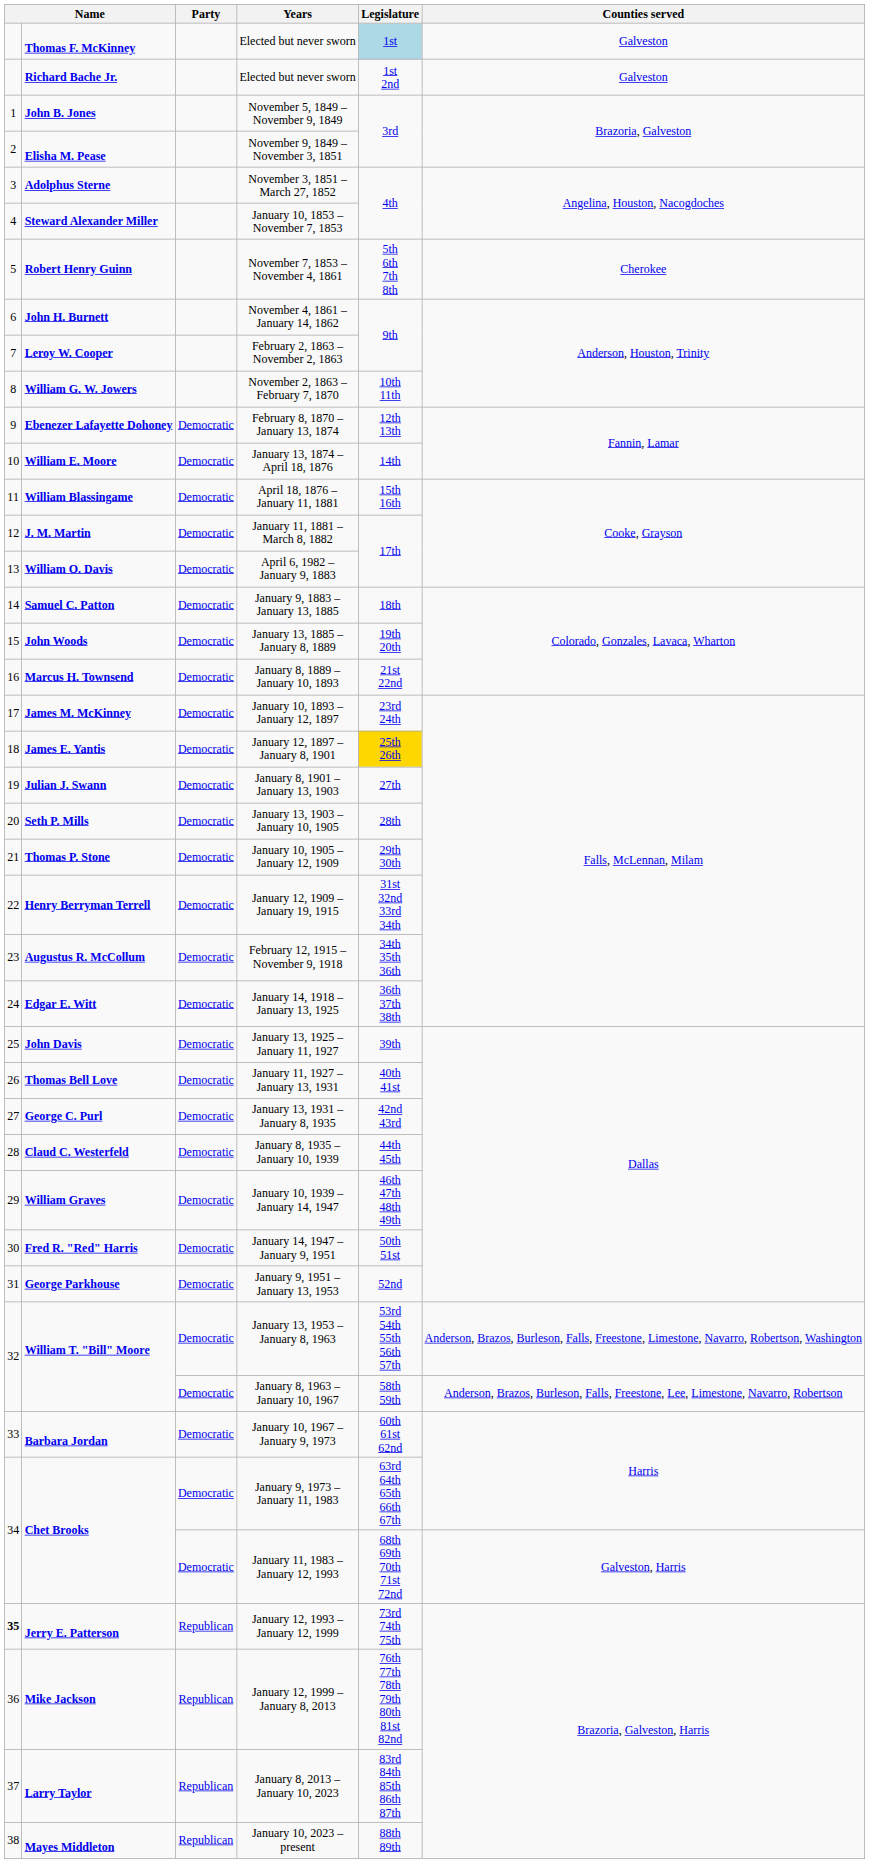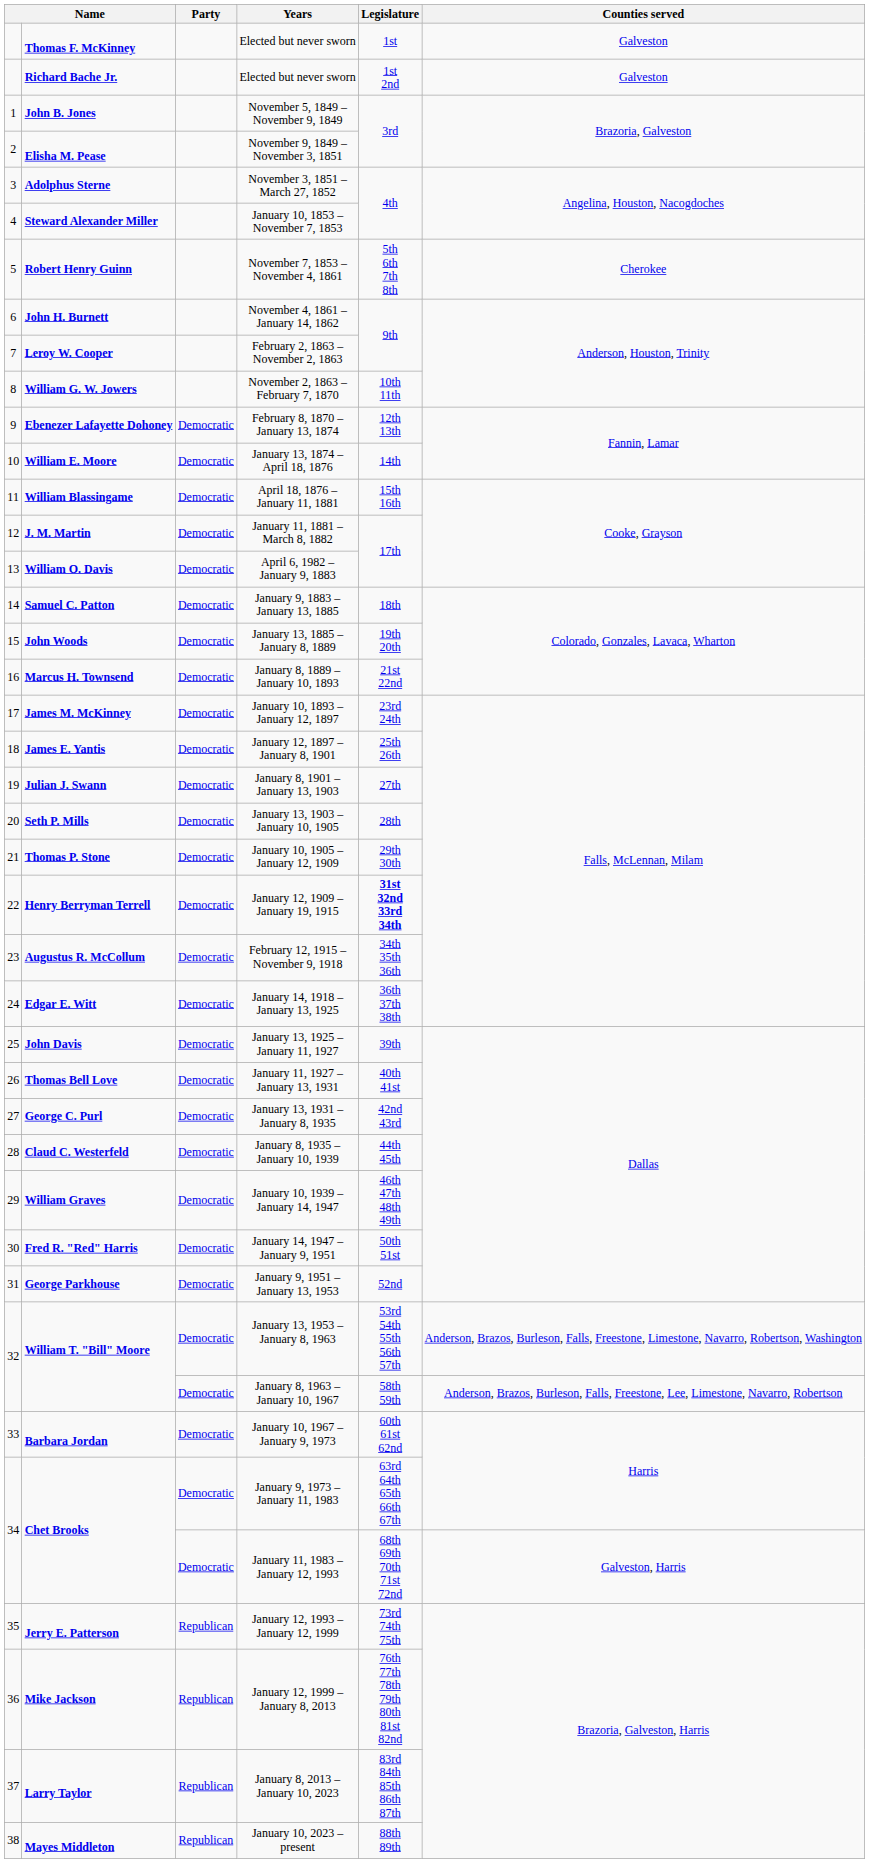(390, 41) lightblue background -> (390, 41) no background
(390, 749) gold background -> (390, 749) no background
(390, 904) normal -> (390, 904) bold
(13, 1626) bold -> (13, 1626) normal
